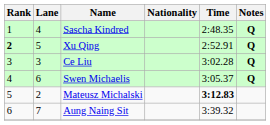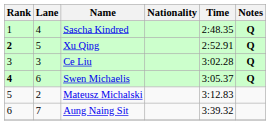(9, 78) normal -> (9, 78) bold
(218, 95) bold -> (218, 95) normal
